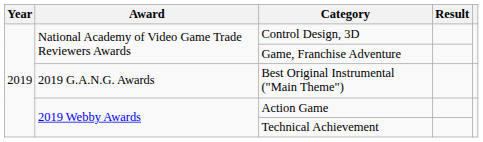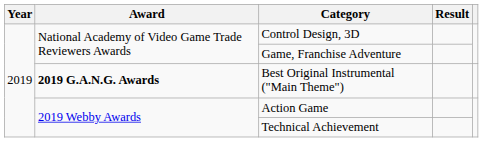(96, 80) normal -> (99, 80) bold
